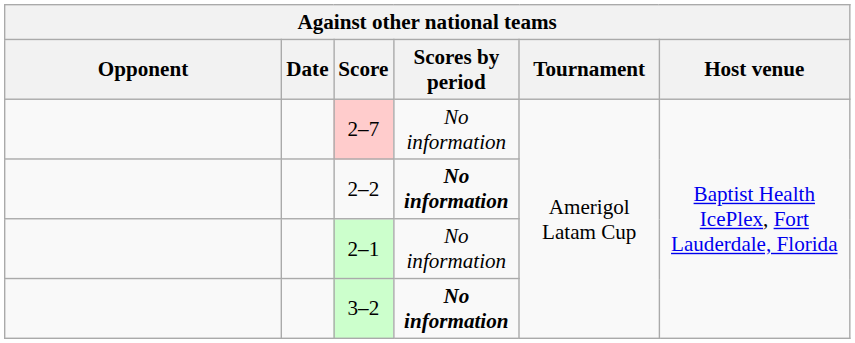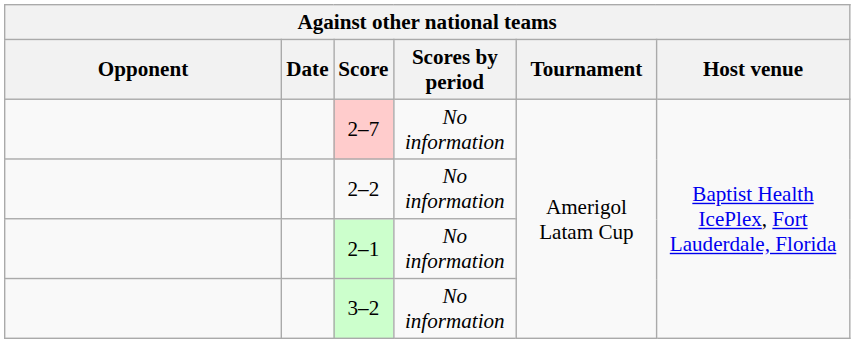(456, 189) bold -> (455, 189) normal
(456, 308) bold -> (455, 308) normal
